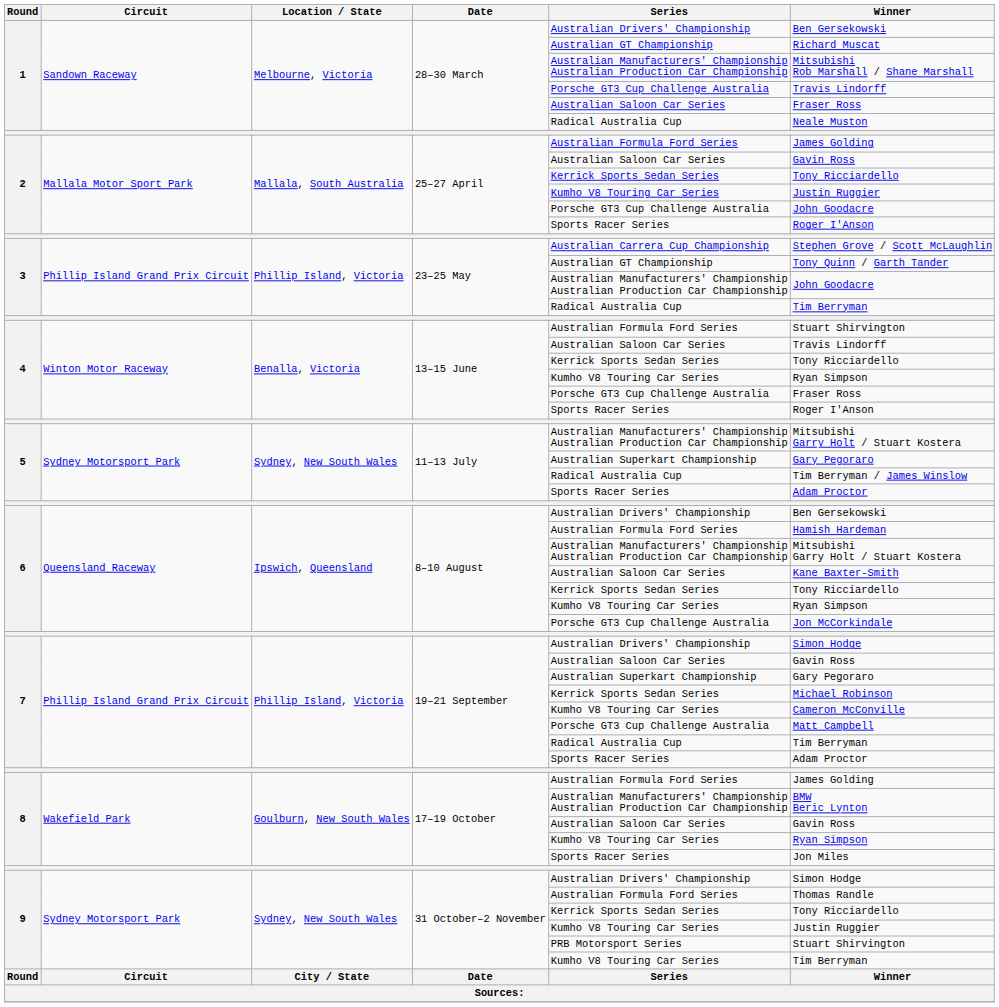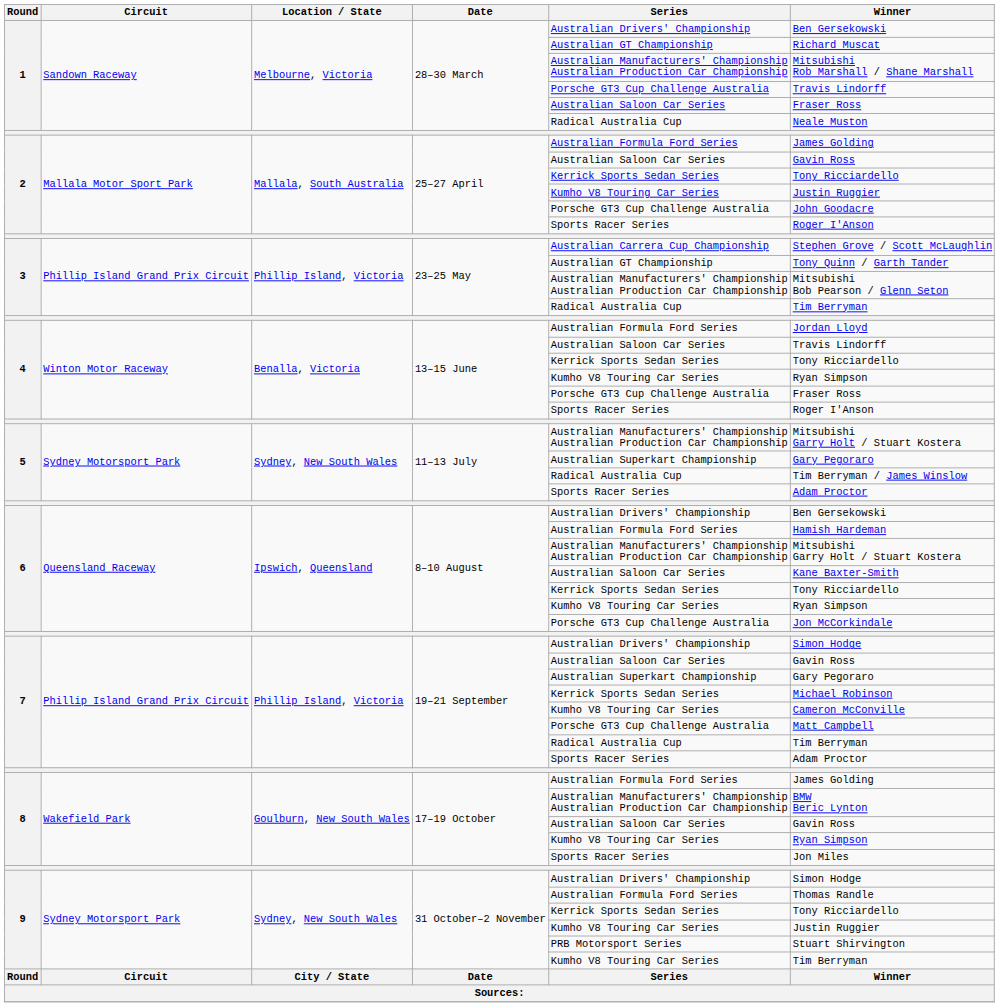(833, 285) John Goodacre -> (871, 285) Mitsubishi Bob Pearson / Glenn Seton
(849, 329) Stuart Shirvington -> (830, 329) Jordan Lloyd
